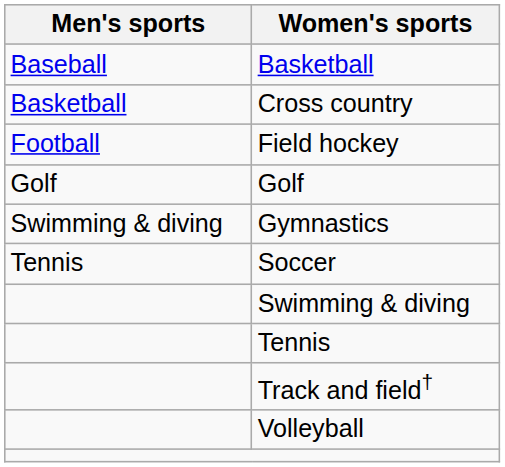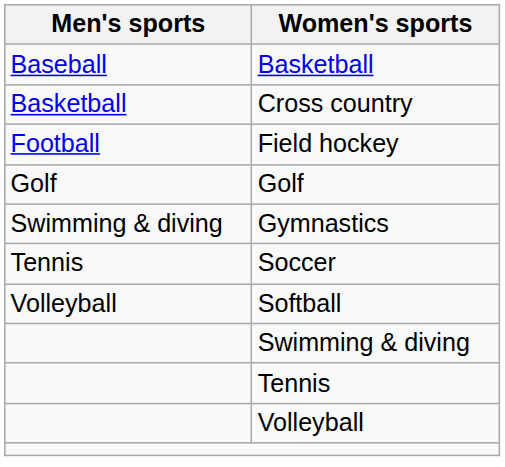+ row: (300, 303)
- row: (345, 386)
